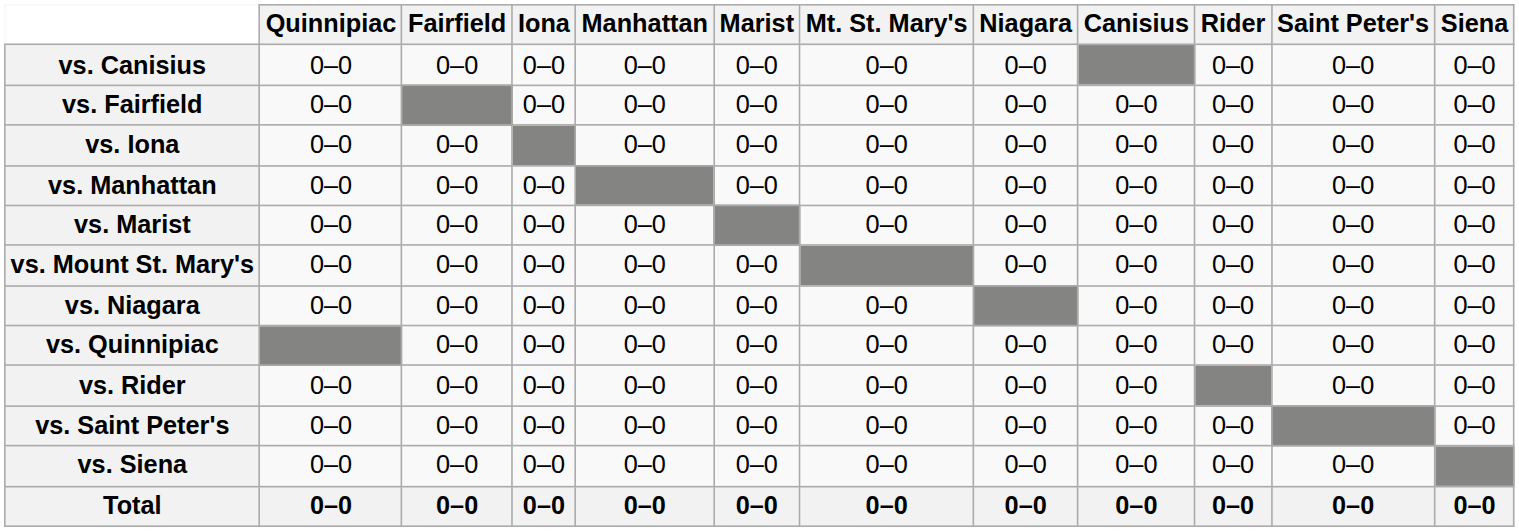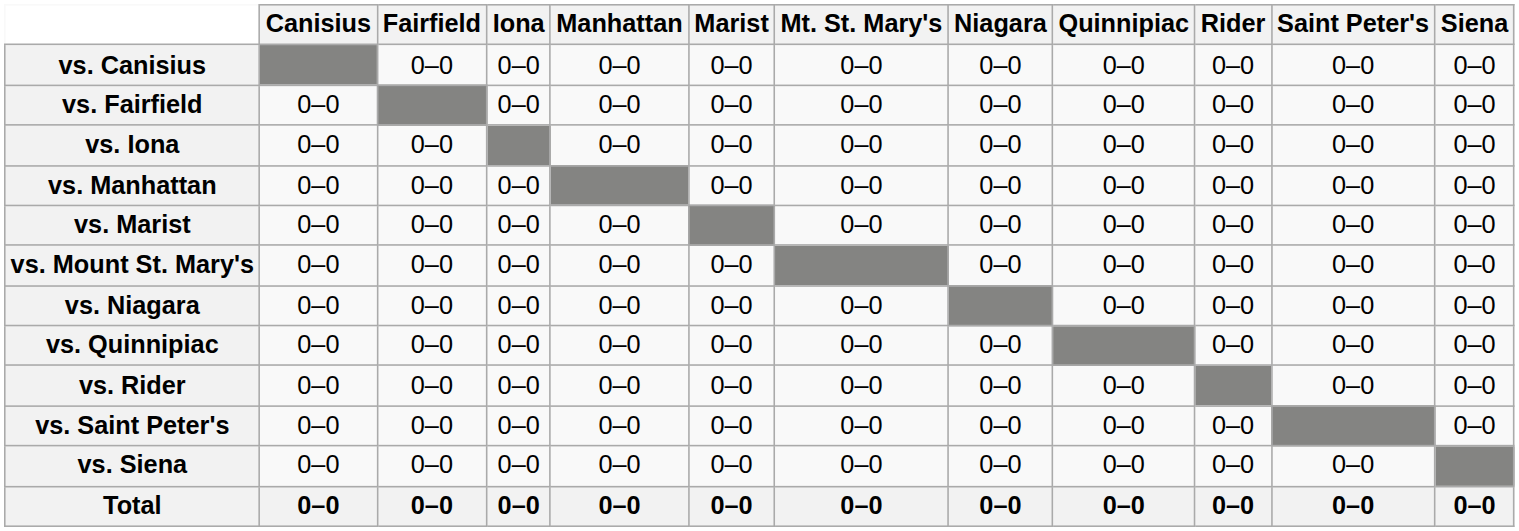columns swapped: (1136, 24) <-> (331, 24)
